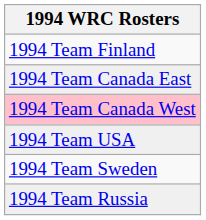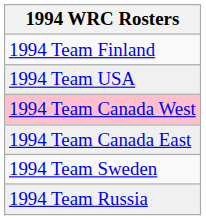(100, 79) 1994 Team Canada East -> (72, 79) 1994 Team USA
(72, 139) 1994 Team USA -> (100, 139) 1994 Team Canada East
